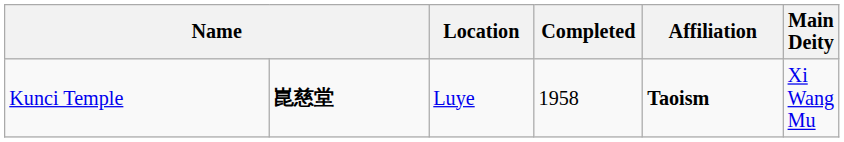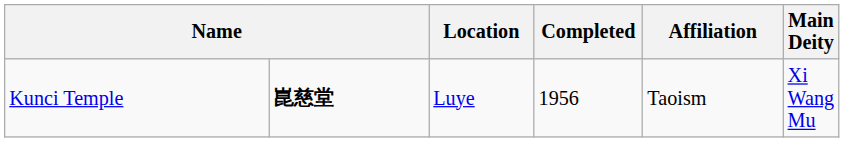(559, 97) 1958 -> (559, 97) 1956
(678, 97) bold -> (677, 97) normal
